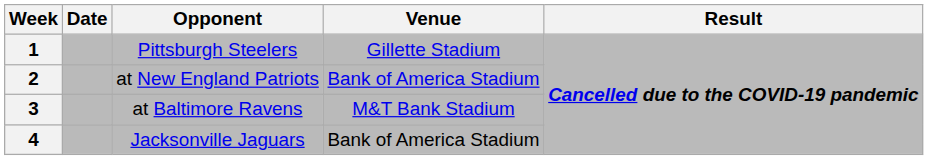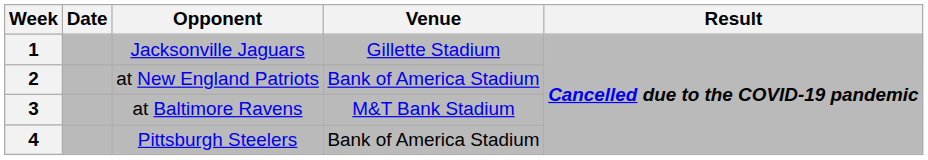(218, 49) Pittsburgh Steelers -> (218, 49) Jacksonville Jaguars
(218, 139) Jacksonville Jaguars -> (218, 139) Pittsburgh Steelers
